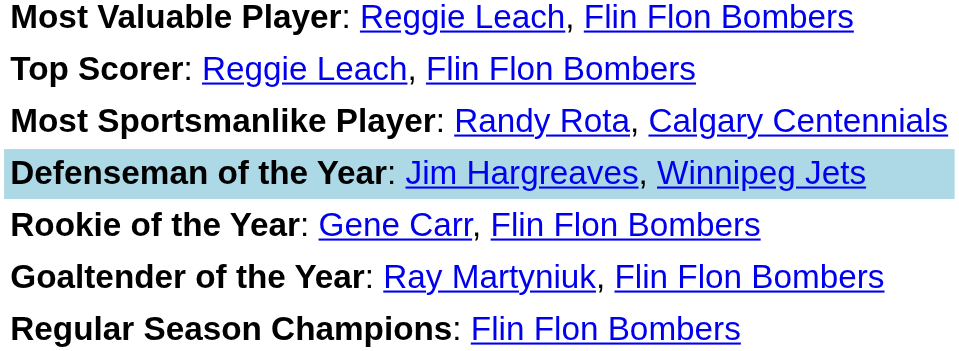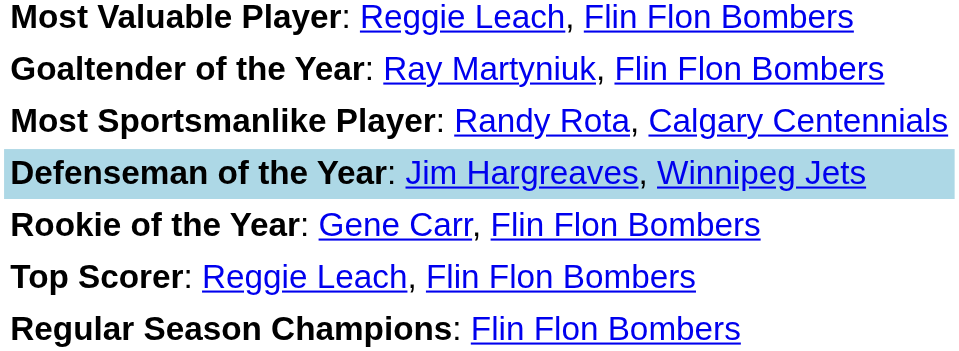(353, 69) Top Scorer: Reggie Leach, Flin Flon Bombers -> (447, 69) Goaltender of the Year: Ray Martyniuk, Flin Flon Bombers
(447, 277) Goaltender of the Year: Ray Martyniuk, Flin Flon Bombers -> (353, 277) Top Scorer: Reggie Leach, Flin Flon Bombers
